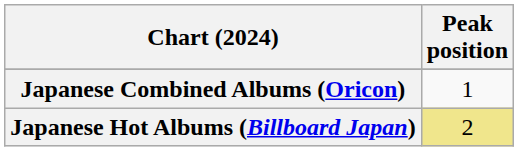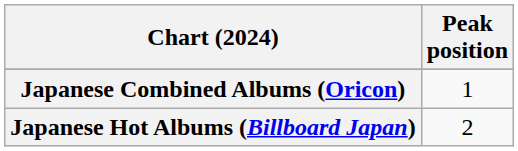(467, 126) khaki background -> (467, 126) no background
